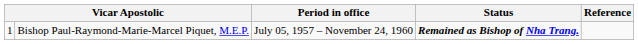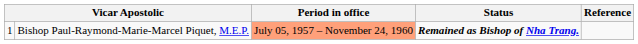(334, 30) no background -> (334, 30) lightsalmon background
